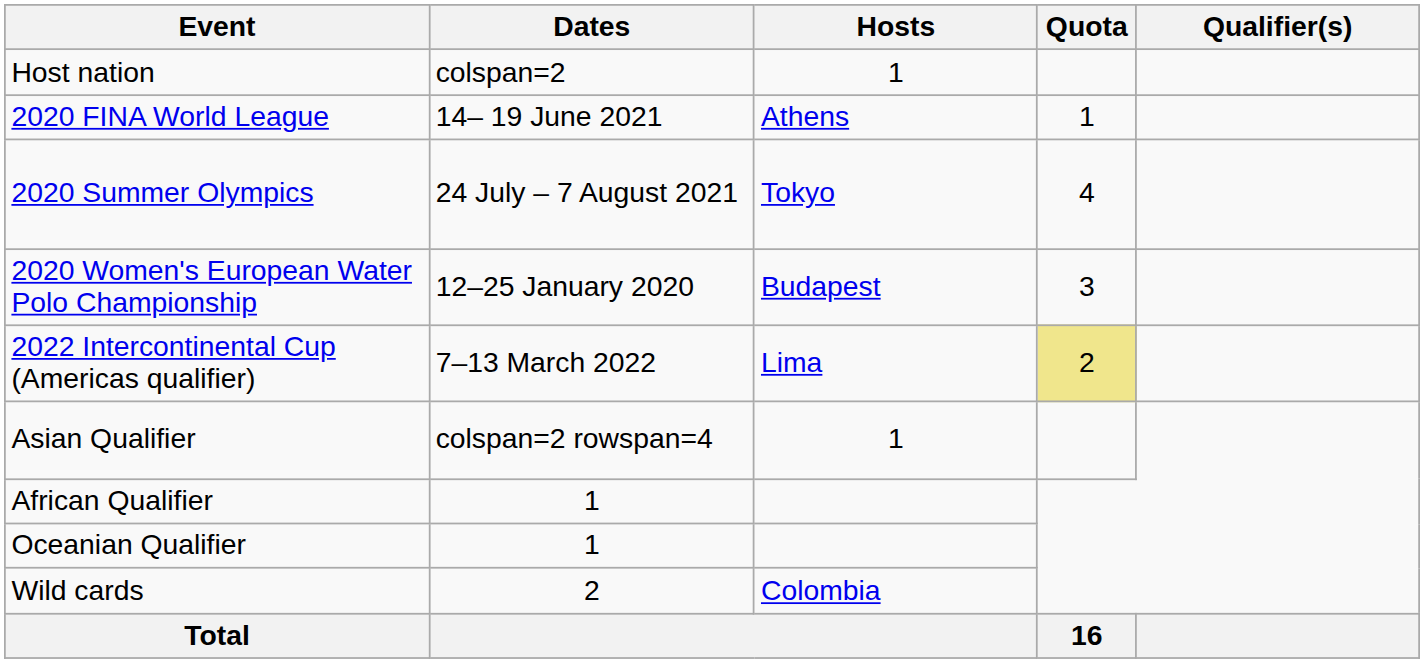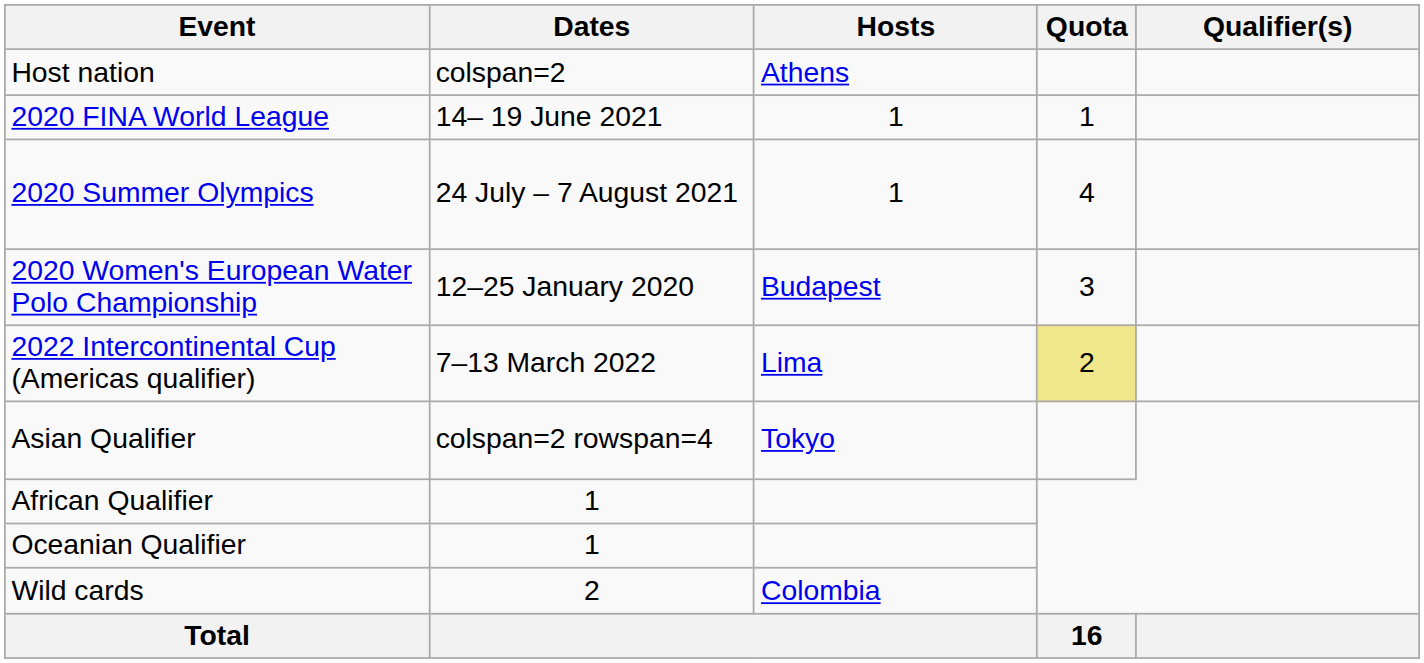(896, 71) 1 -> (805, 71) Athens
(805, 116) Athens -> (896, 116) 1
(798, 193) Tokyo -> (896, 193) 1
(896, 439) 1 -> (798, 439) Tokyo
